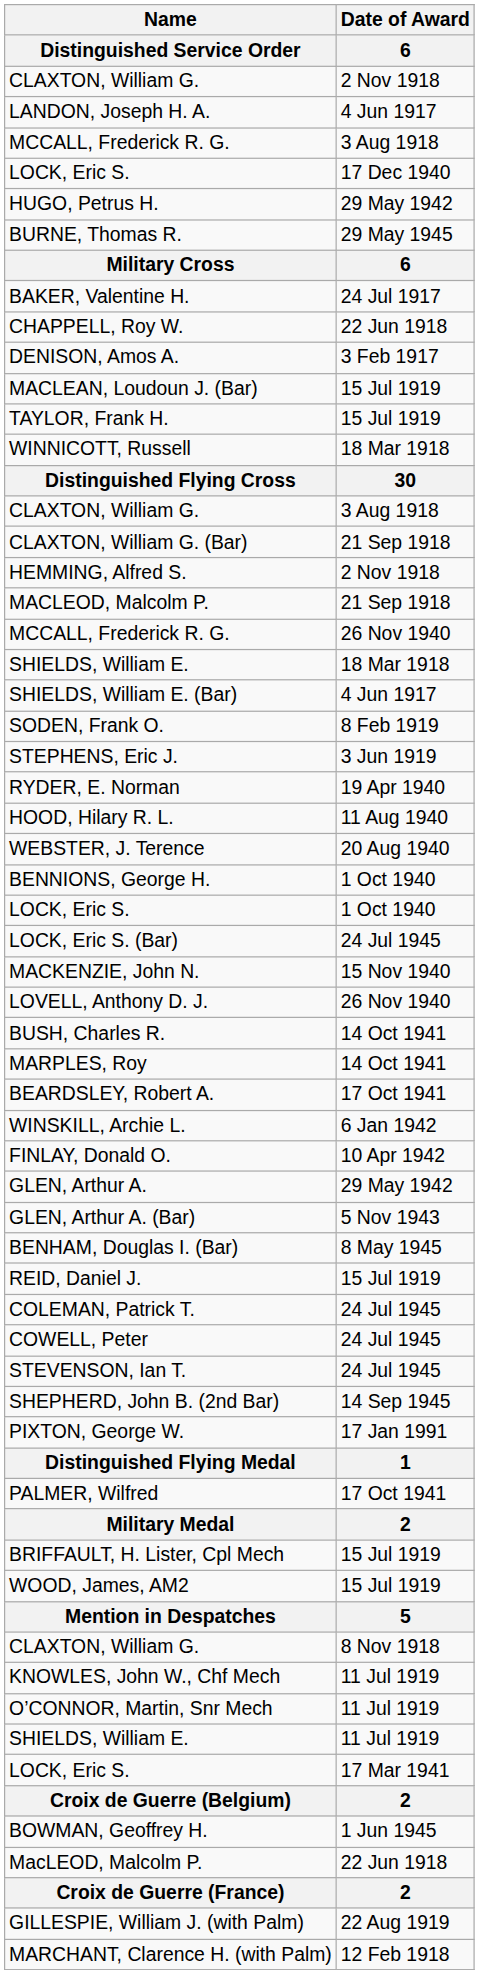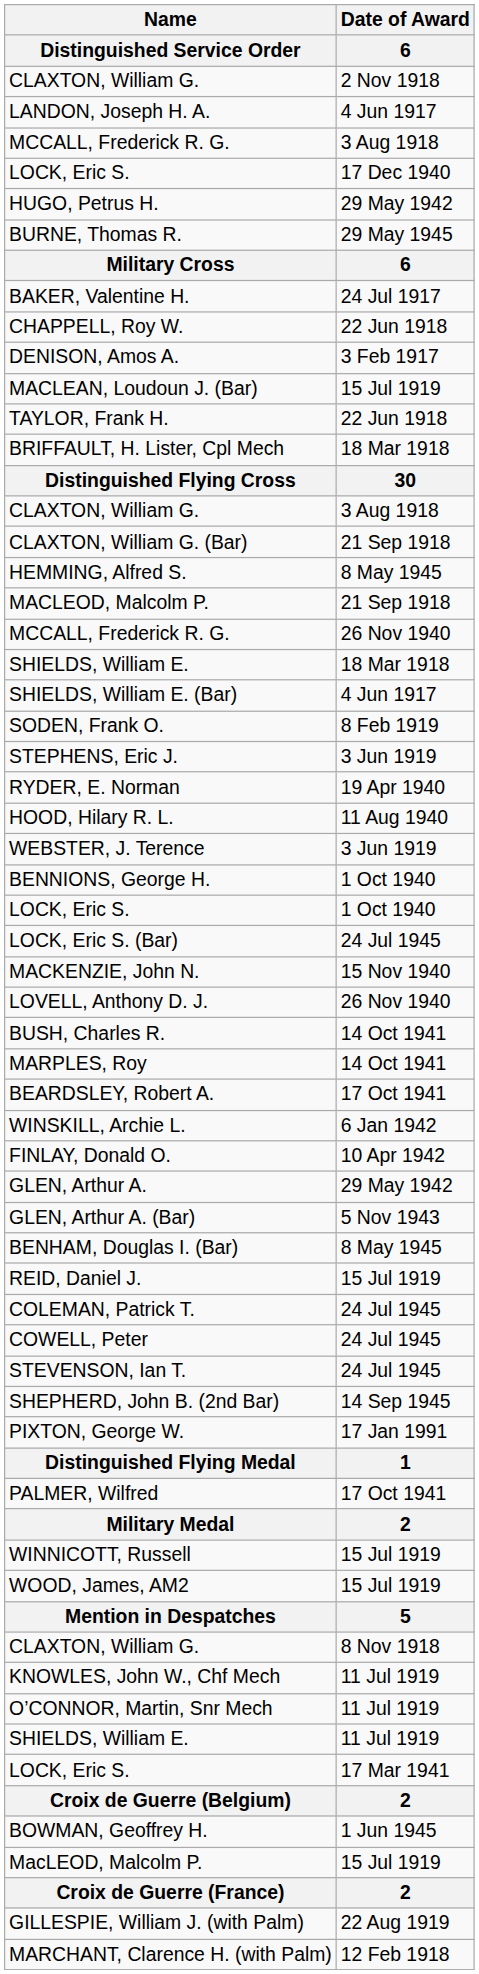(391, 419) 15 Jul 1919 -> (394, 419) 22 Jun 1918
(100, 449) WINNICOTT, Russell -> (147, 449) BRIFFAULT, H. Lister, Cpl Mech
(390, 572) 2 Nov 1918 -> (391, 572) 8 May 1945
(395, 848) 20 Aug 1940 -> (389, 848) 3 Jun 1919
(147, 1555) BRIFFAULT, H. Lister, Cpl Mech -> (100, 1555) WINNICOTT, Russell
(394, 1862) 22 Jun 1918 -> (391, 1862) 15 Jul 1919
